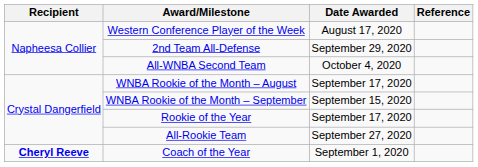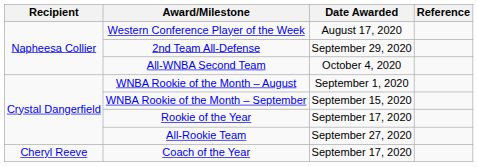(362, 83) September 17, 2020 -> (362, 83) September 1, 2020
(54, 153) bold -> (54, 153) normal
(362, 153) September 1, 2020 -> (362, 153) September 17, 2020
